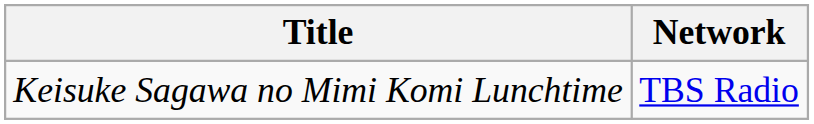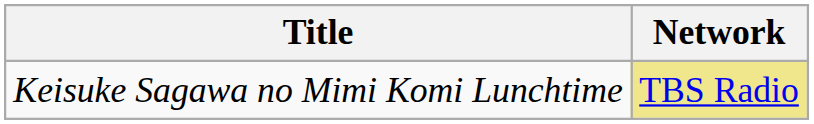(719, 89) no background -> (719, 89) khaki background
